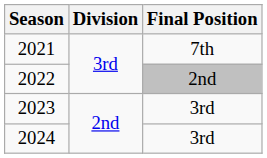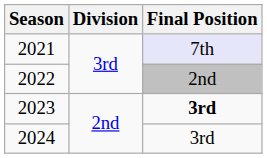(202, 49) no background -> (202, 49) lavender background
(202, 108) normal -> (202, 108) bold
